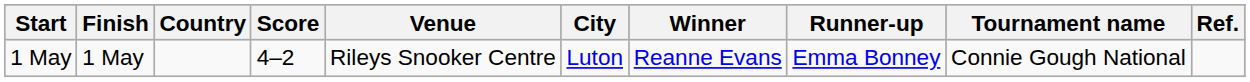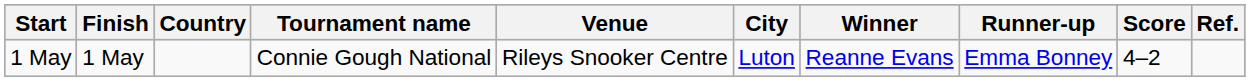columns swapped: (1068, 22) <-> (288, 22)
